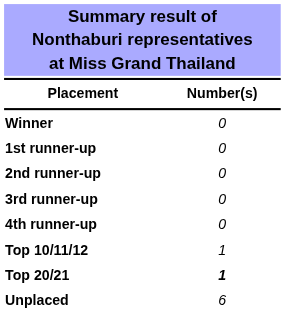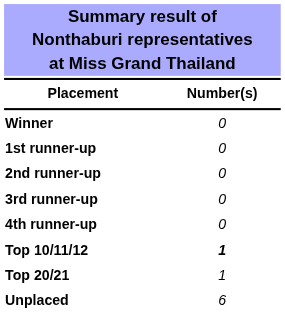(222, 250) normal -> (222, 250) bold
(222, 275) bold -> (222, 275) normal
